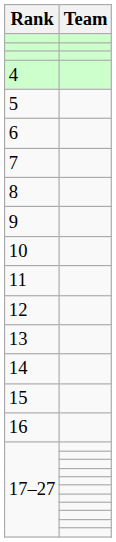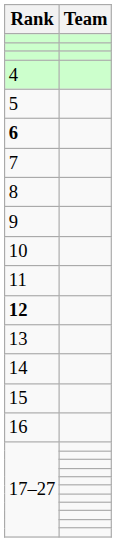(13, 133) normal -> (13, 133) bold
(18, 309) normal -> (18, 309) bold
